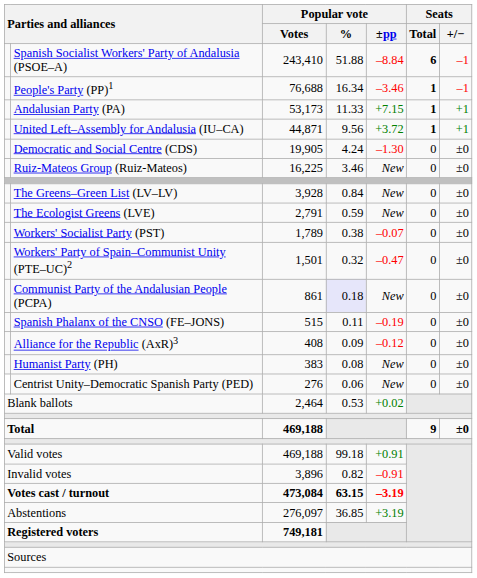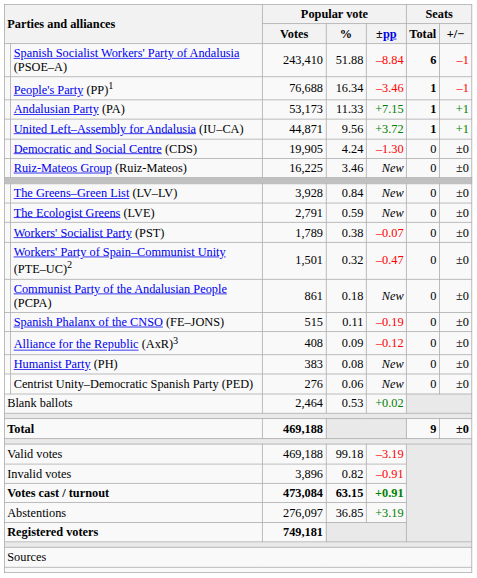(353, 295) lavender background -> (353, 295) no background
(389, 454) +0.91 -> (390, 454) –3.19
(390, 493) –3.19 -> (389, 493) +0.91
